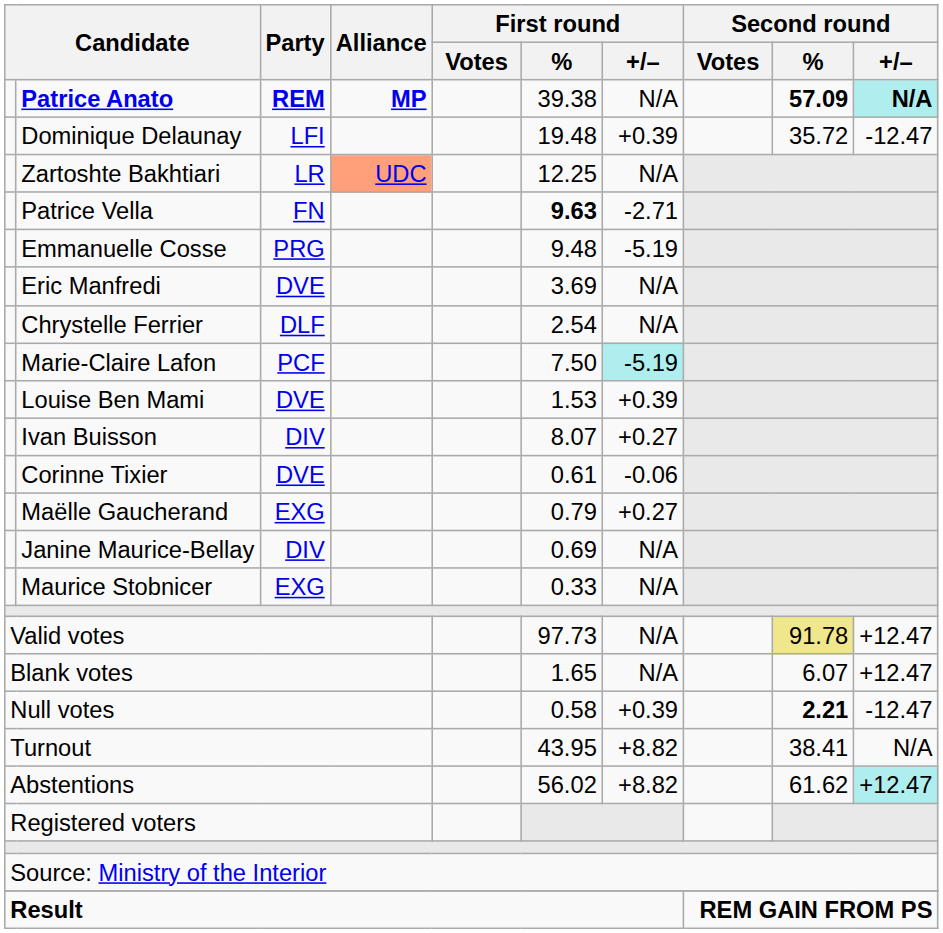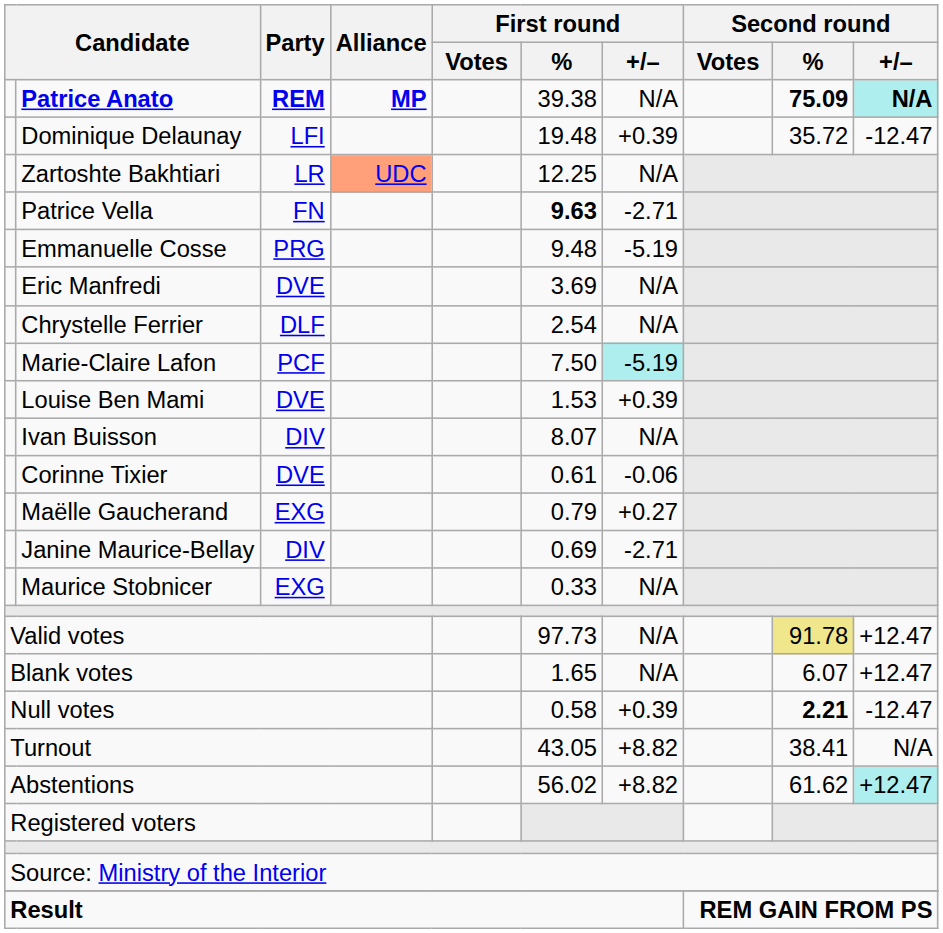(819, 99) 57.09 -> (819, 99) 75.09
(648, 437) +0.27 -> (658, 437) N/A
(658, 549) N/A -> (651, 549) -2.71
(567, 748) 43.95 -> (567, 748) 43.05
